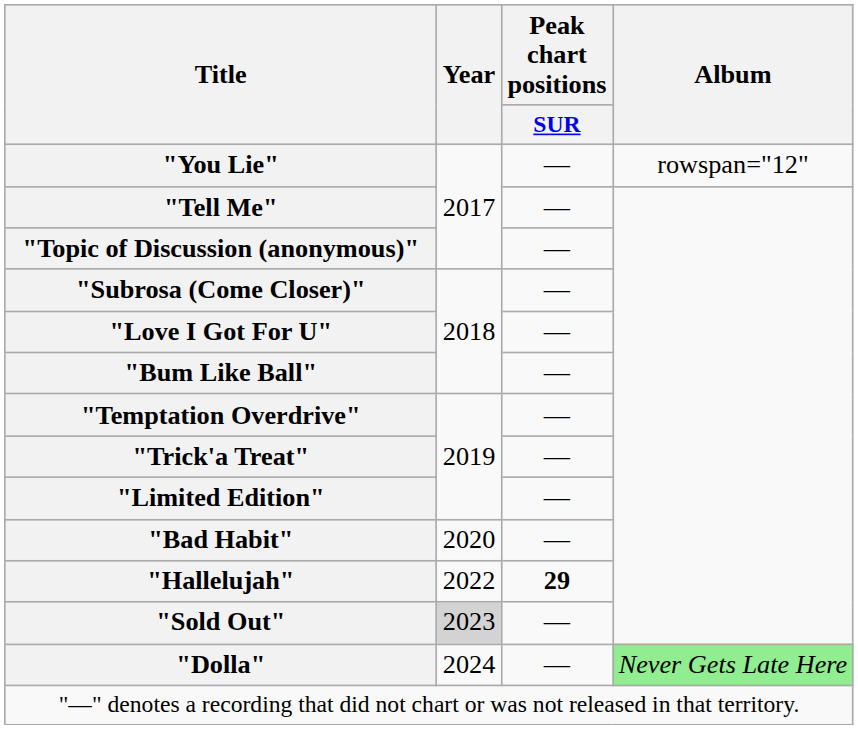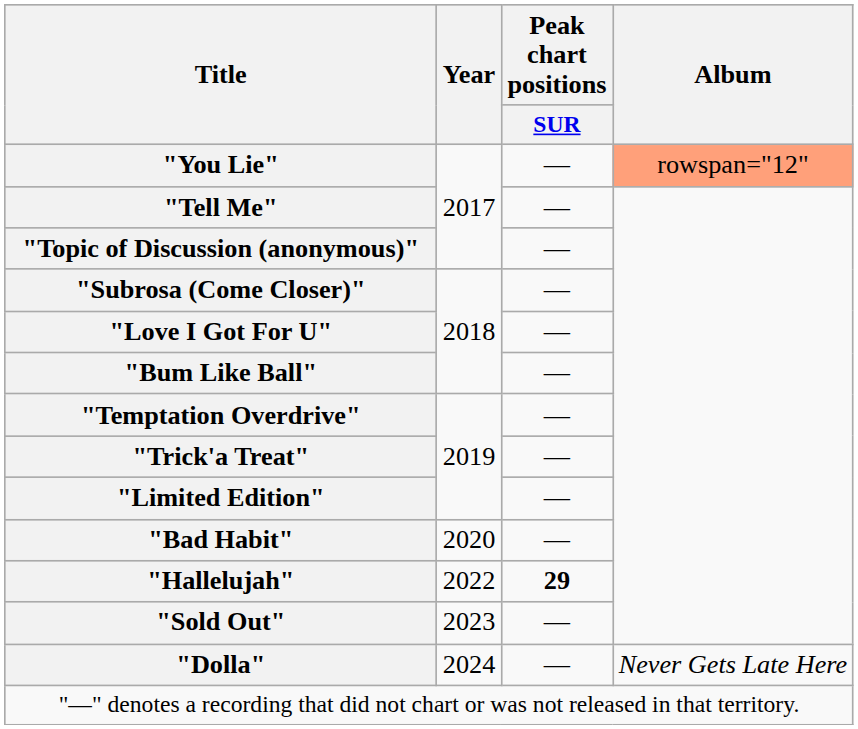(733, 164) no background -> (733, 164) lightsalmon background
(469, 622) lightgrey background -> (469, 622) no background
(733, 664) lightgreen background -> (733, 664) no background
